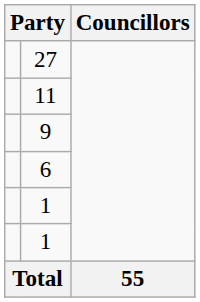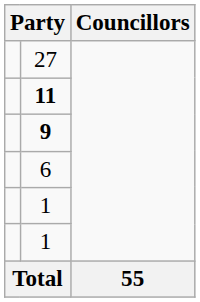(45, 95) normal -> (45, 95) bold
(45, 132) normal -> (45, 132) bold
